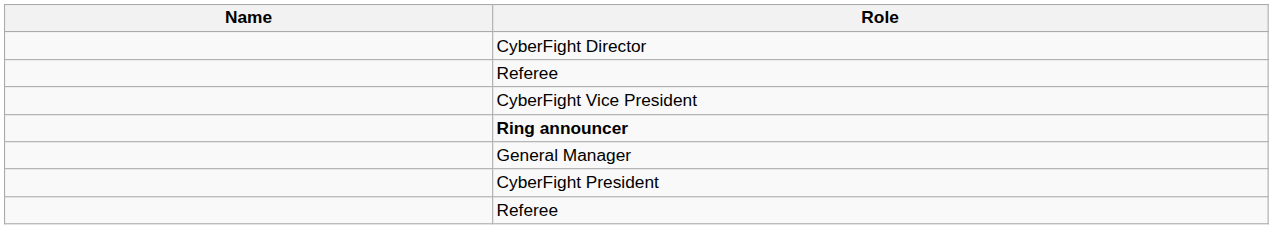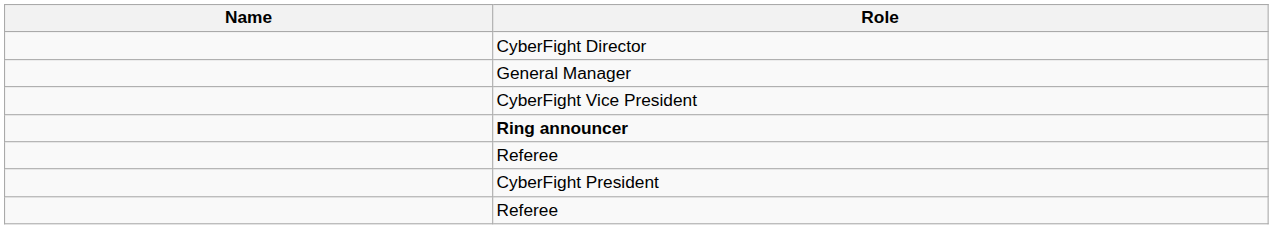(527, 73) Referee -> (564, 73) General Manager
(564, 155) General Manager -> (527, 155) Referee
